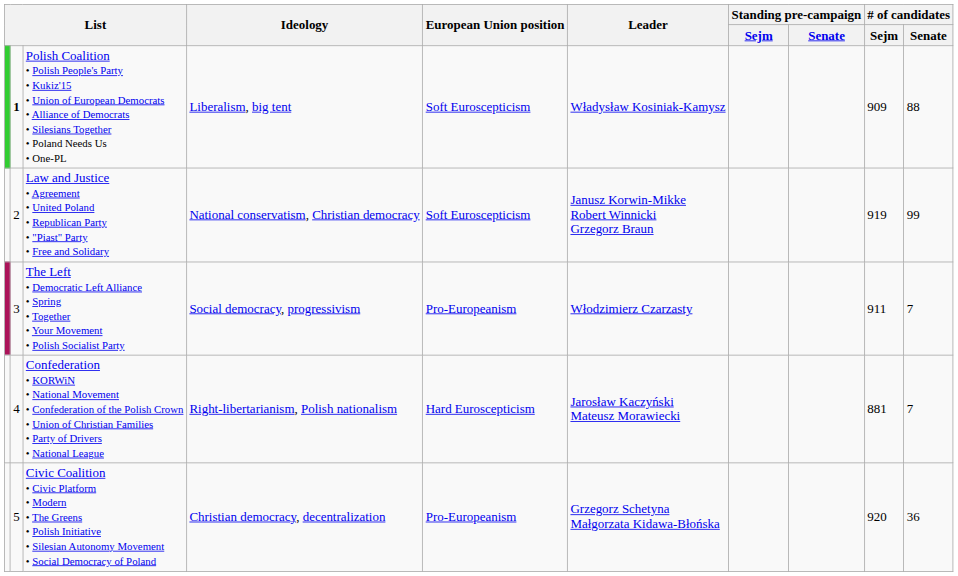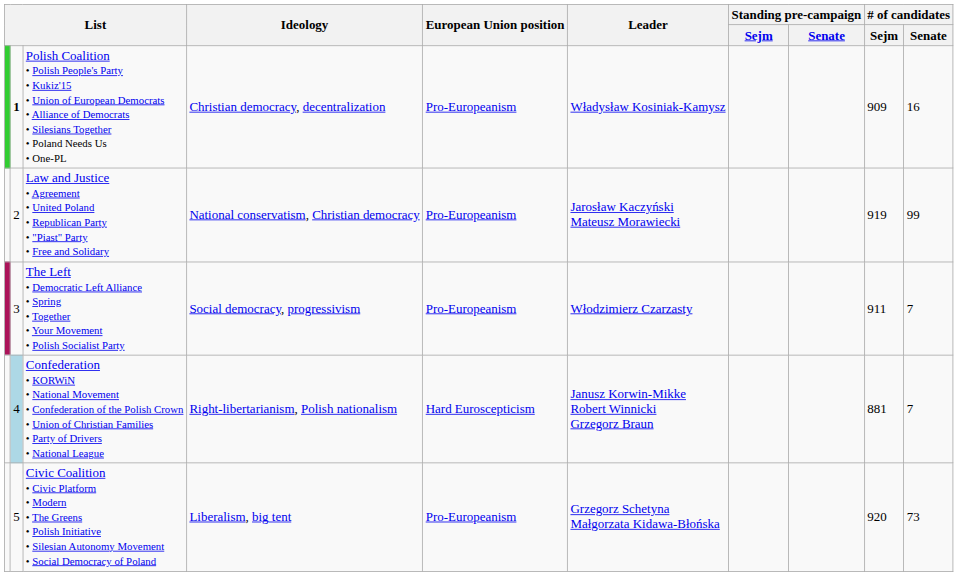(240, 106) Liberalism, big tent -> (287, 106) Christian democracy, decentralization
(478, 106) Soft Euroscepticism -> (471, 106) Pro-Europeanism
(913, 106) 88 -> (913, 106) 16
(478, 214) Soft Euroscepticism -> (471, 214) Pro-Europeanism
(628, 214) Janusz Korwin-Mikke Robert Winnicki Grzegorz Braun -> (625, 214) Jarosław Kaczyński Mateusz Morawiecki
(17, 409) no background -> (17, 409) lightblue background
(625, 409) Jarosław Kaczyński Mateusz Morawiecki -> (628, 409) Janusz Korwin-Mikke Robert Winnicki Grzegorz Braun
(287, 517) Christian democracy, decentralization -> (240, 517) Liberalism, big tent
(913, 517) 36 -> (913, 517) 73
